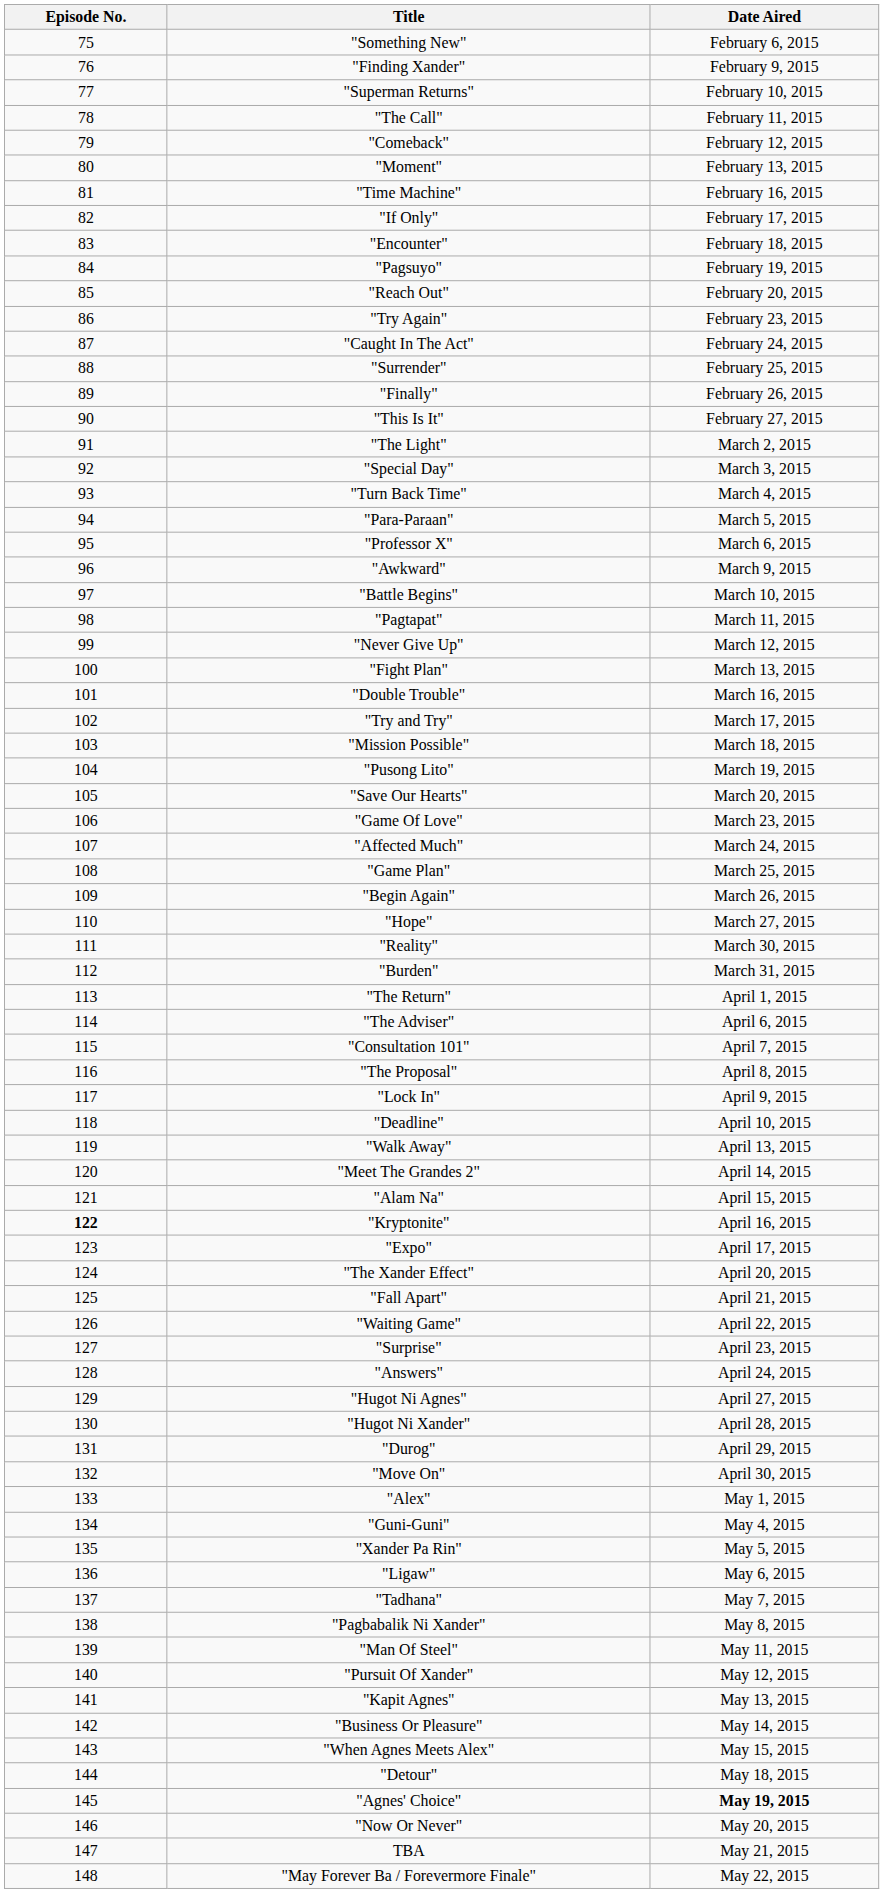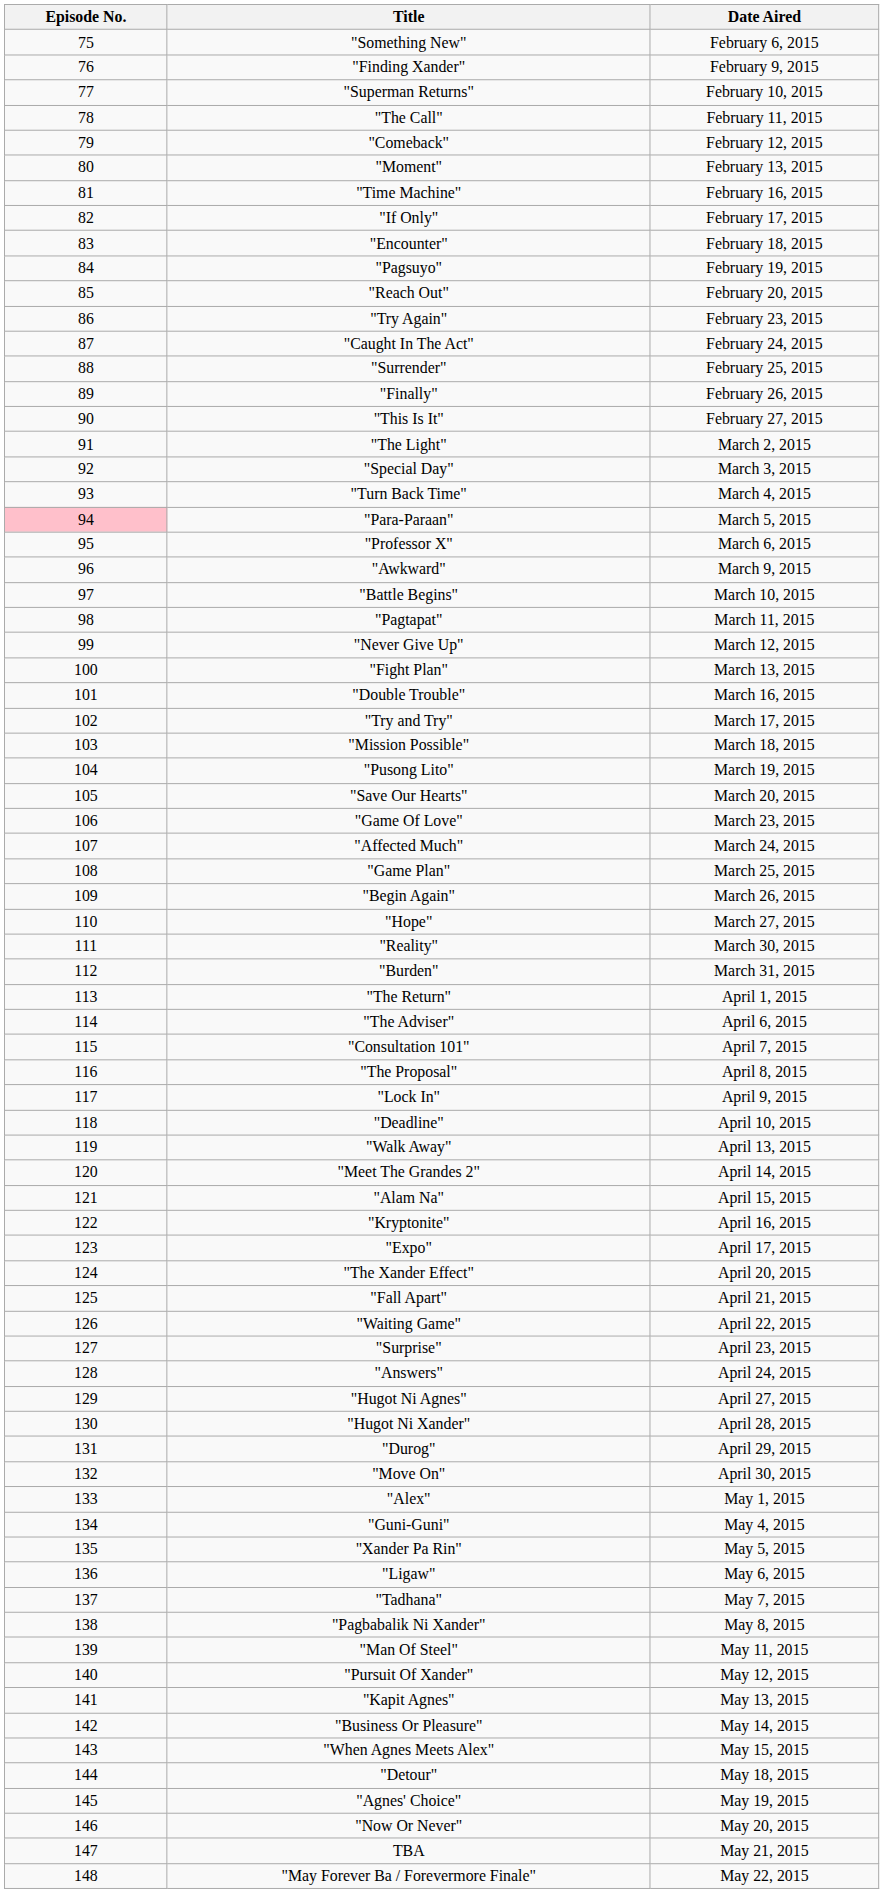(86, 519) no background -> (86, 519) pink background
(86, 1222) bold -> (86, 1222) normal
(764, 1800) bold -> (764, 1800) normal
